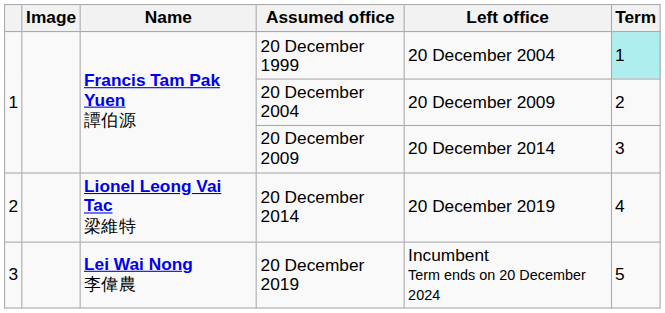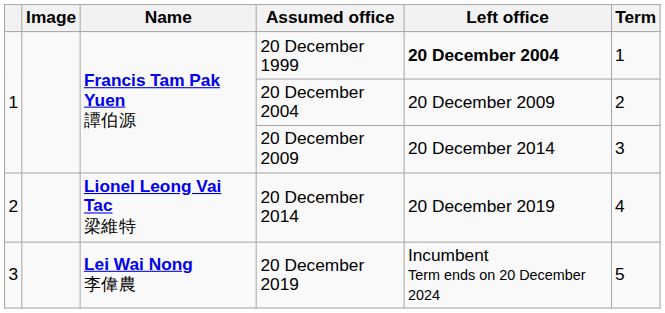(482, 55) normal -> (483, 55) bold
(620, 55) paleturquoise background -> (620, 55) no background
